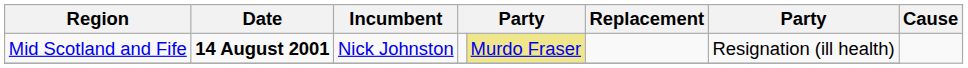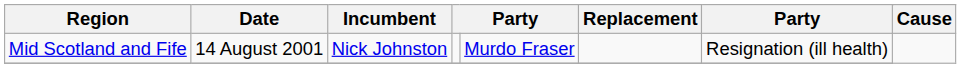(262, 48) bold -> (259, 48) normal
(526, 48) khaki background -> (519, 48) no background
